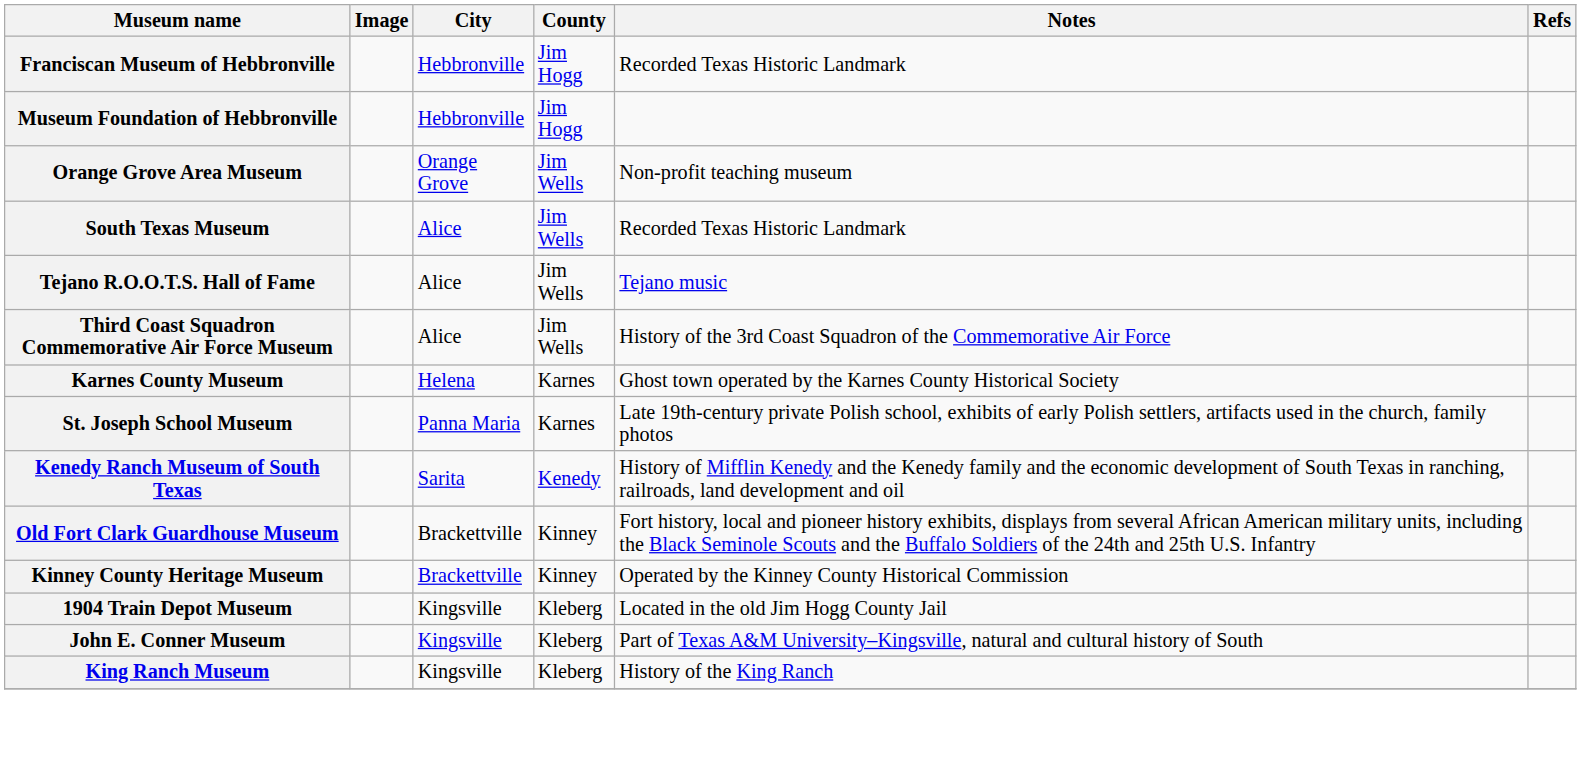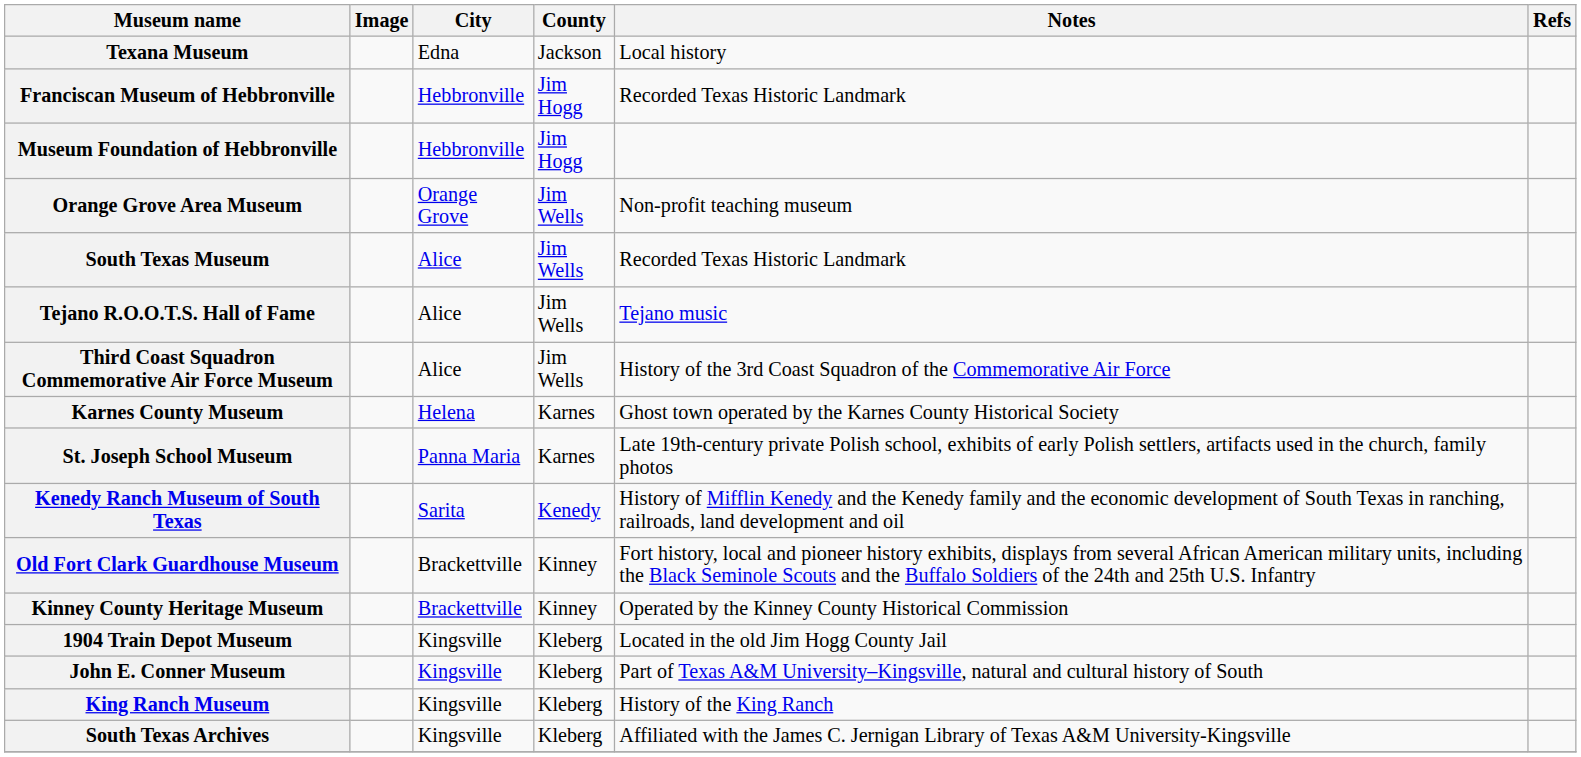+ row: (177, 52)
+ row: (177, 736)
